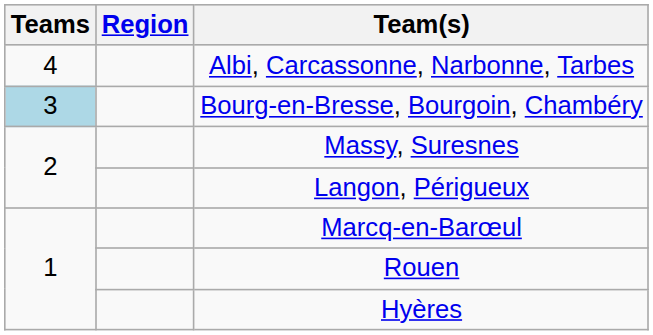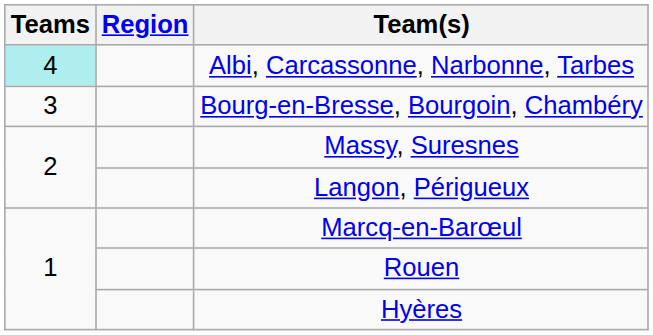(50, 65) no background -> (50, 65) paleturquoise background
(50, 106) lightblue background -> (50, 106) no background
